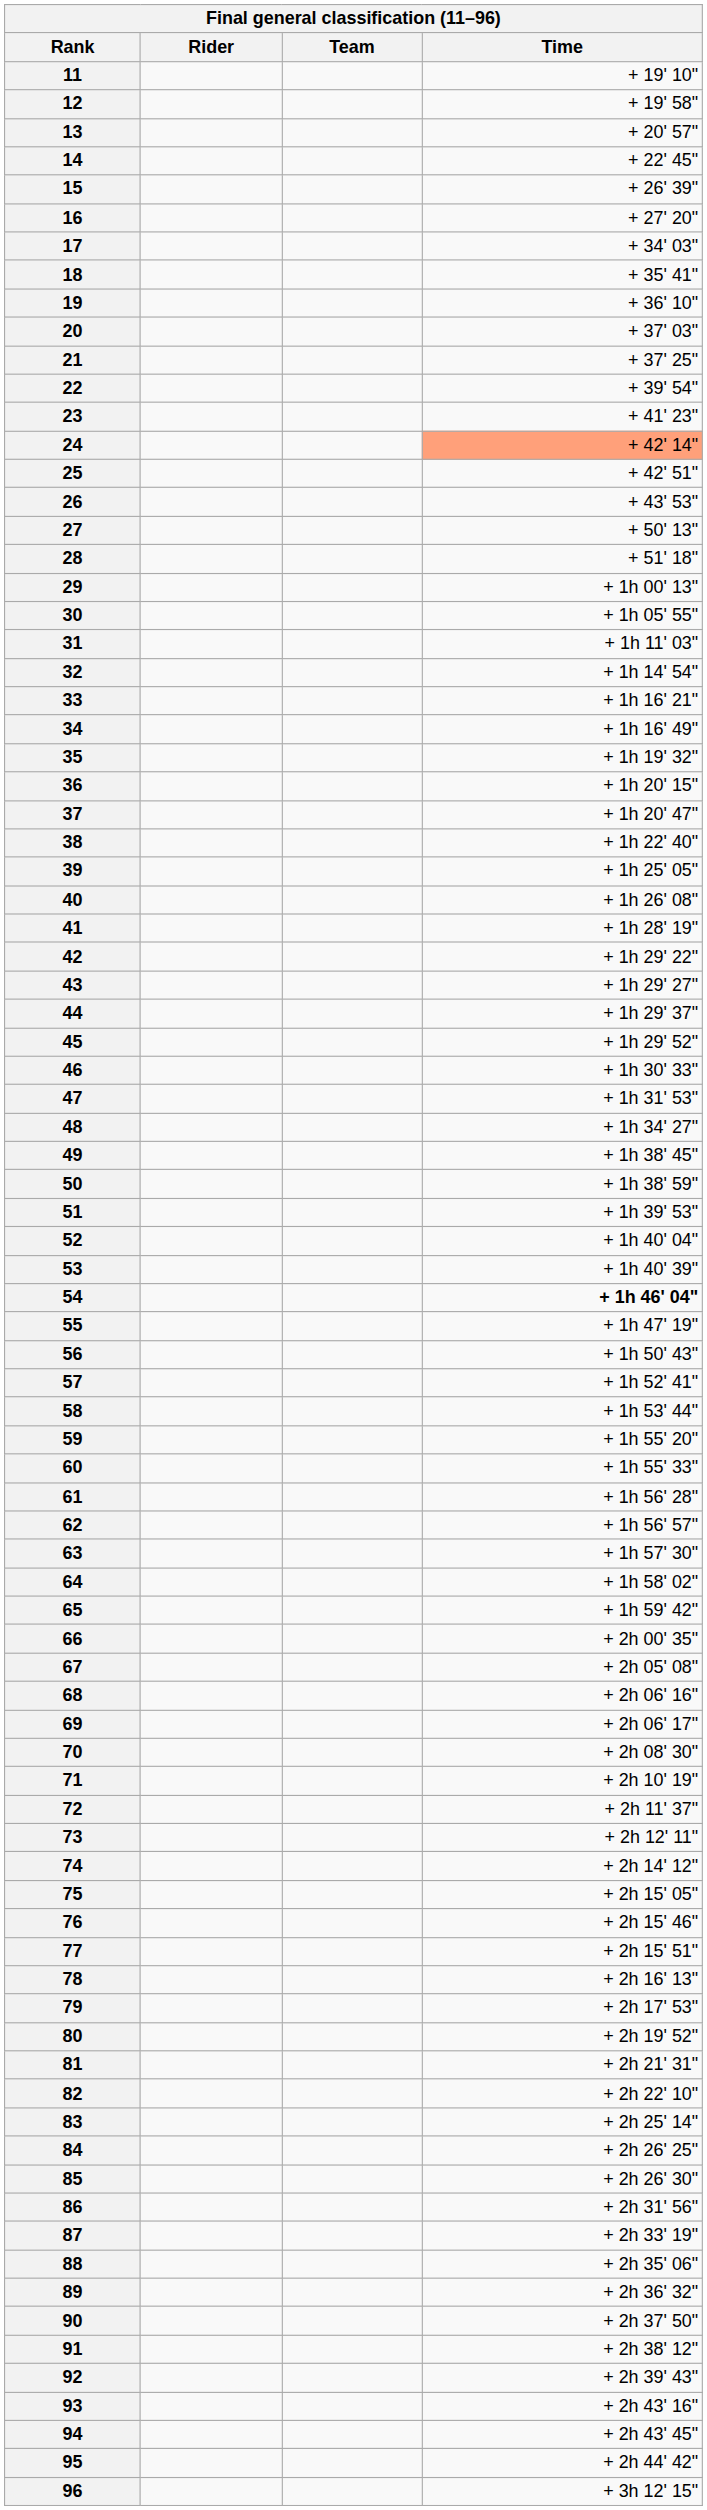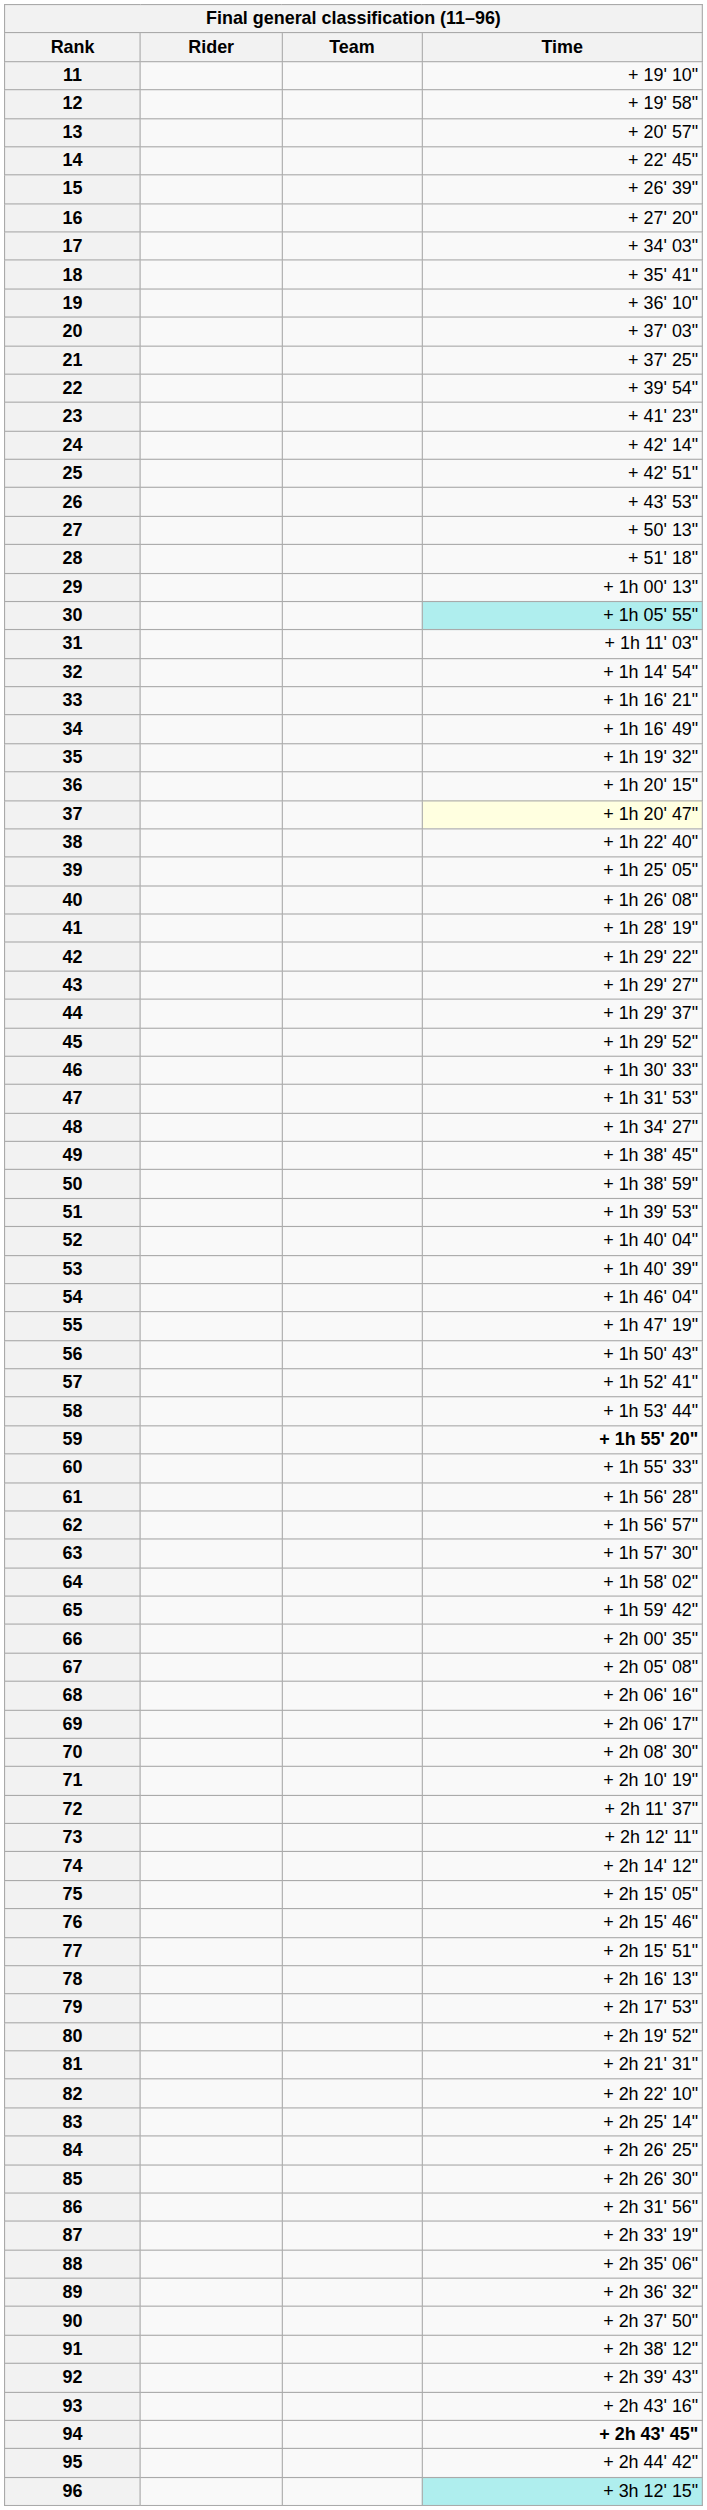(663, 445) lightsalmon background -> (663, 445) no background
(651, 615) no background -> (651, 615) paleturquoise background
(651, 814) no background -> (651, 814) lightyellow background
(649, 1297) bold -> (651, 1297) normal
(651, 1439) normal -> (649, 1439) bold
(651, 2434) normal -> (649, 2434) bold
(651, 2491) no background -> (651, 2491) paleturquoise background
